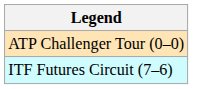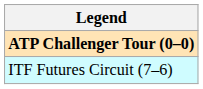(96, 43) normal -> (101, 43) bold
